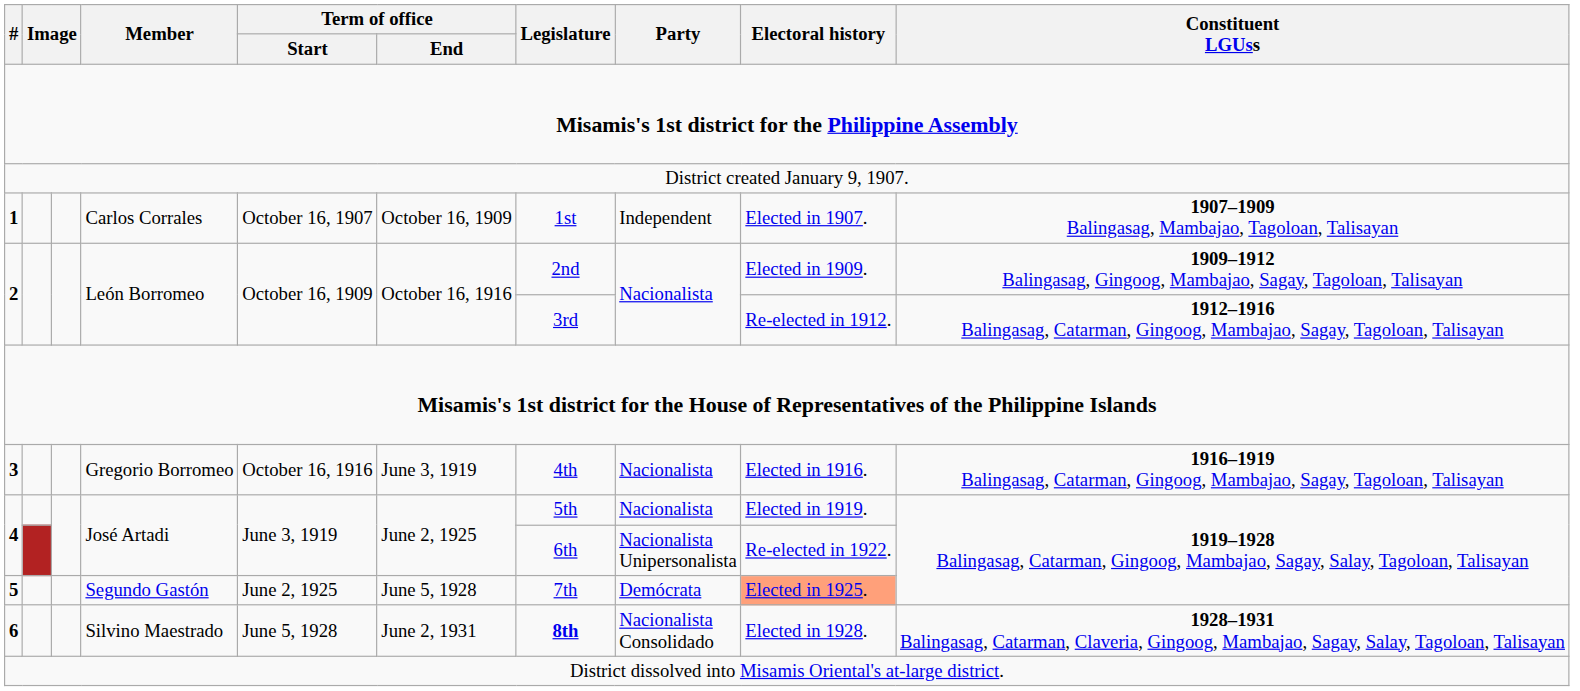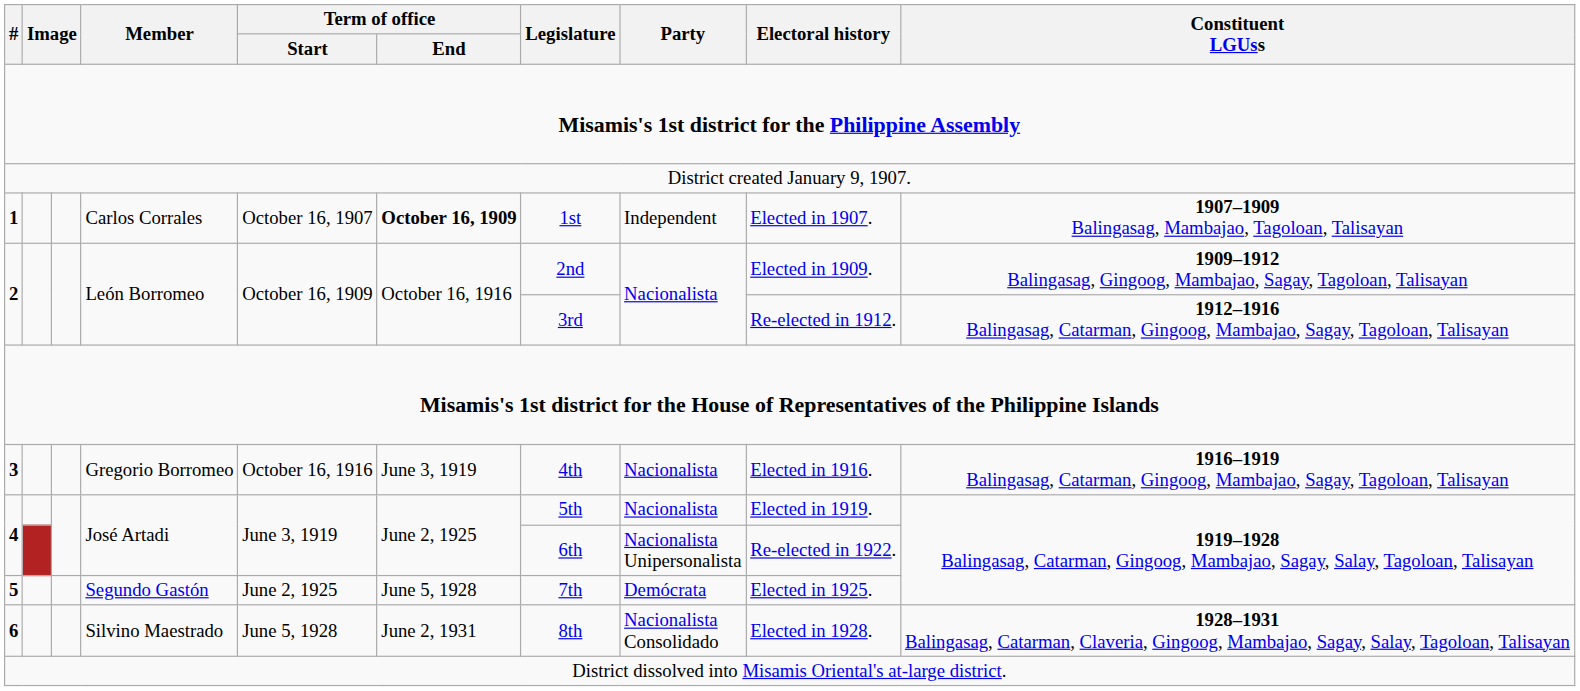(447, 218) normal -> (449, 218) bold
(806, 590) lightsalmon background -> (811, 590) no background
(566, 630) bold -> (570, 630) normal
